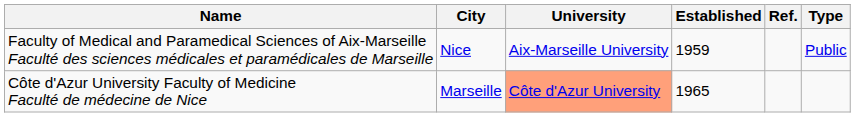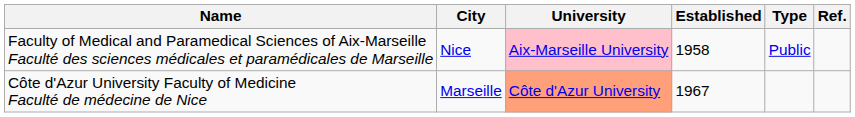columns swapped: (826, 16) <-> (783, 16)
(589, 49) no background -> (589, 49) pink background
(693, 49) 1959 -> (693, 49) 1958
(693, 91) 1965 -> (693, 91) 1967
